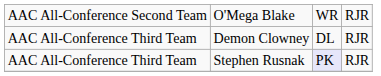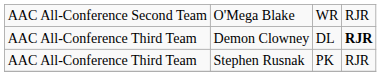(357, 37) normal -> (359, 37) bold
(325, 60) lavender background -> (325, 60) no background
